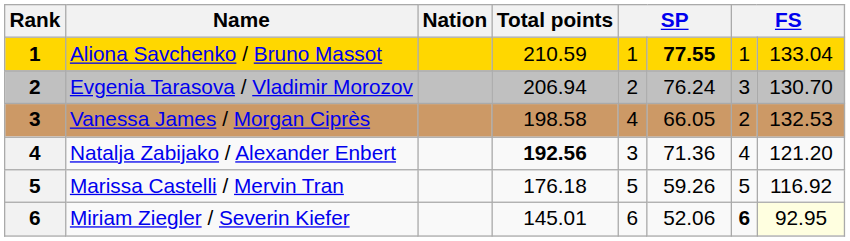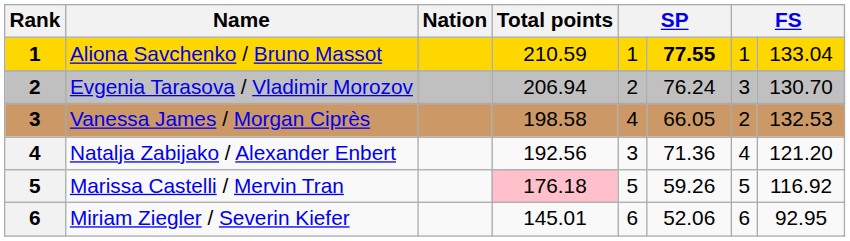(555, 152) bold -> (555, 152) normal
(555, 185) no background -> (555, 185) pink background
(744, 218) bold -> (744, 218) normal
(801, 218) lightyellow background -> (801, 218) no background
